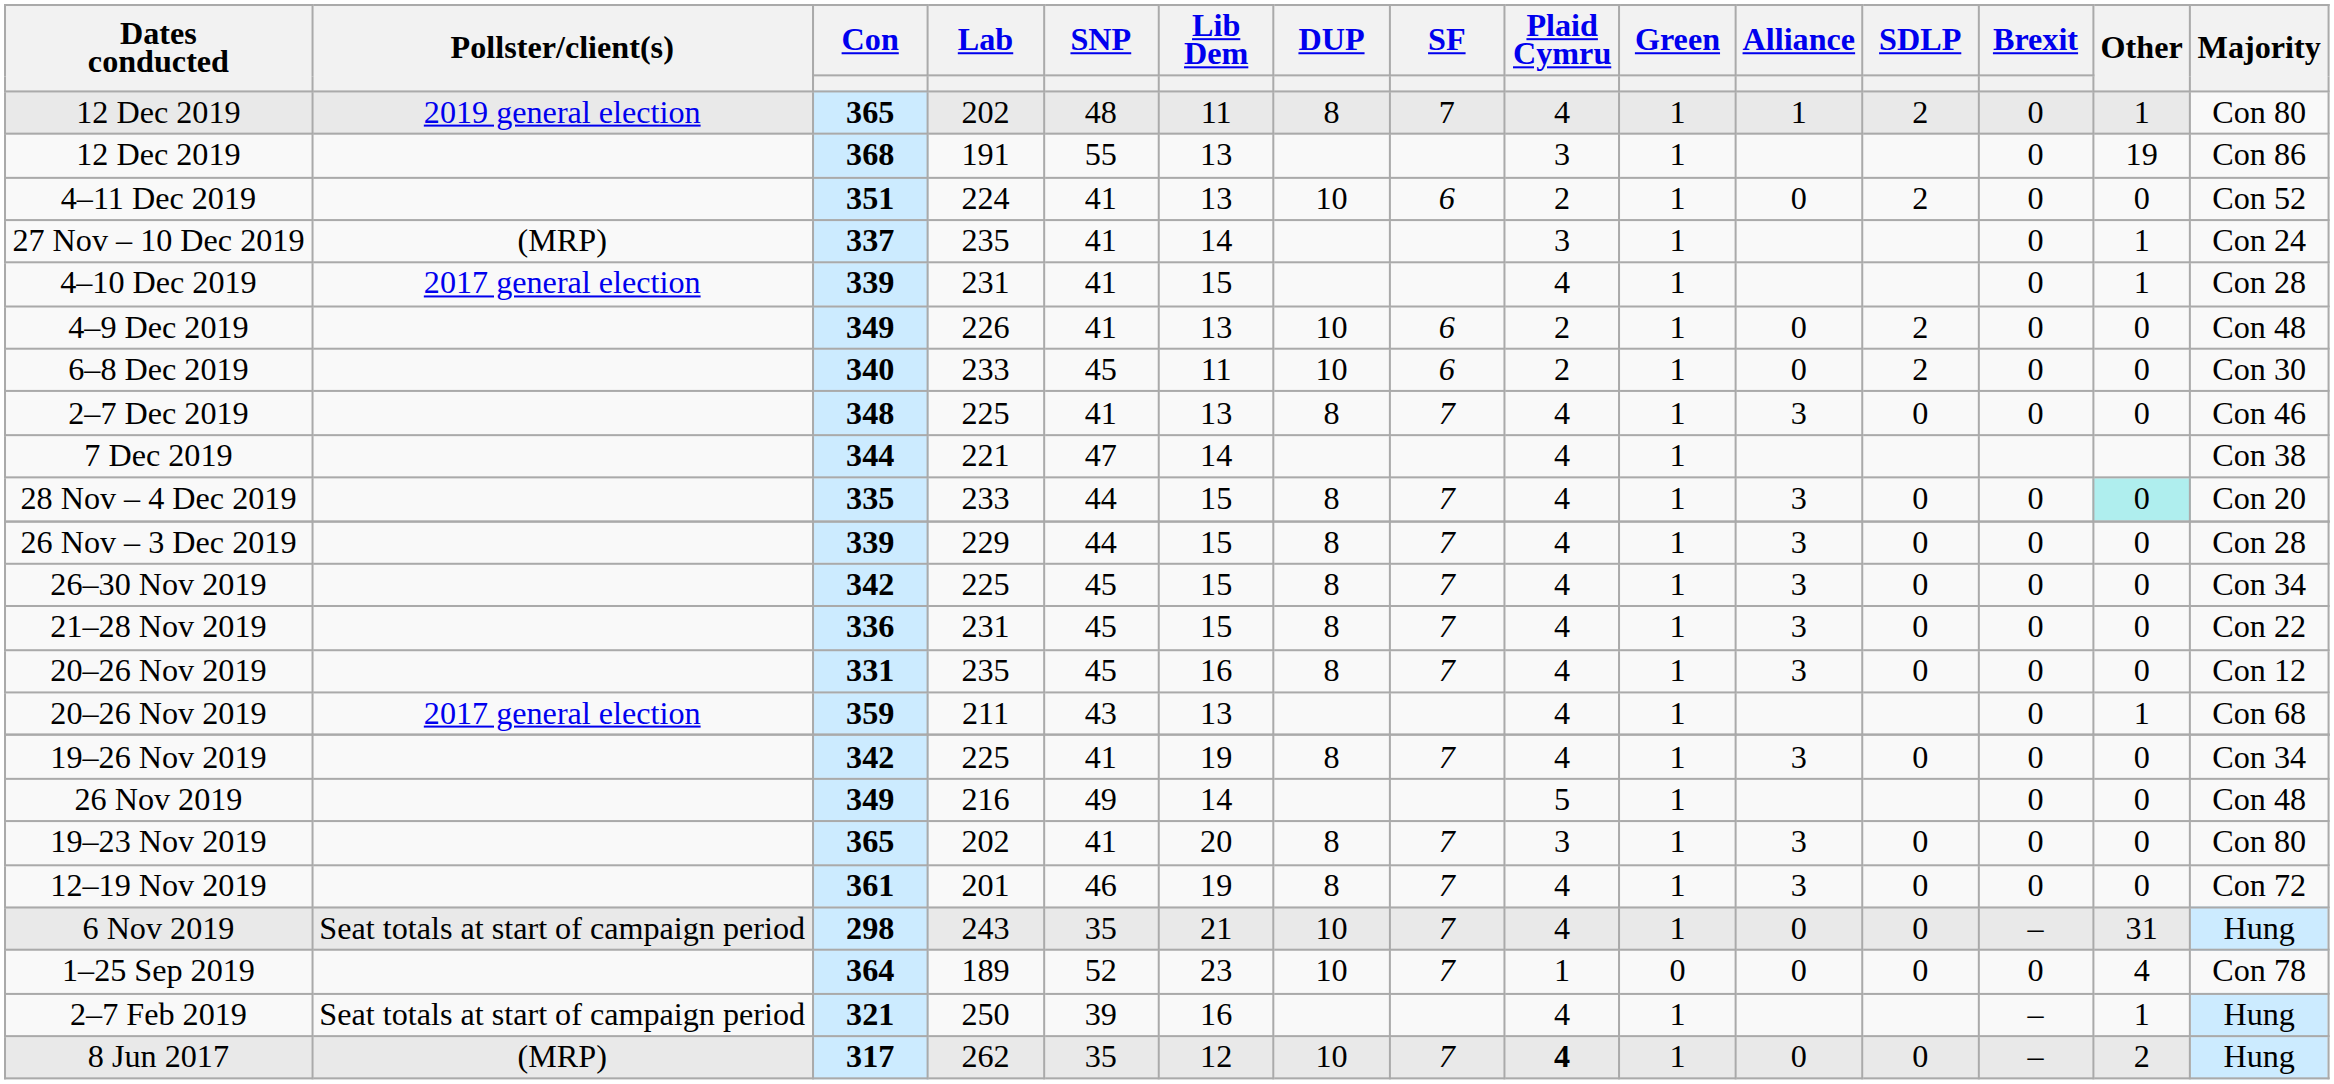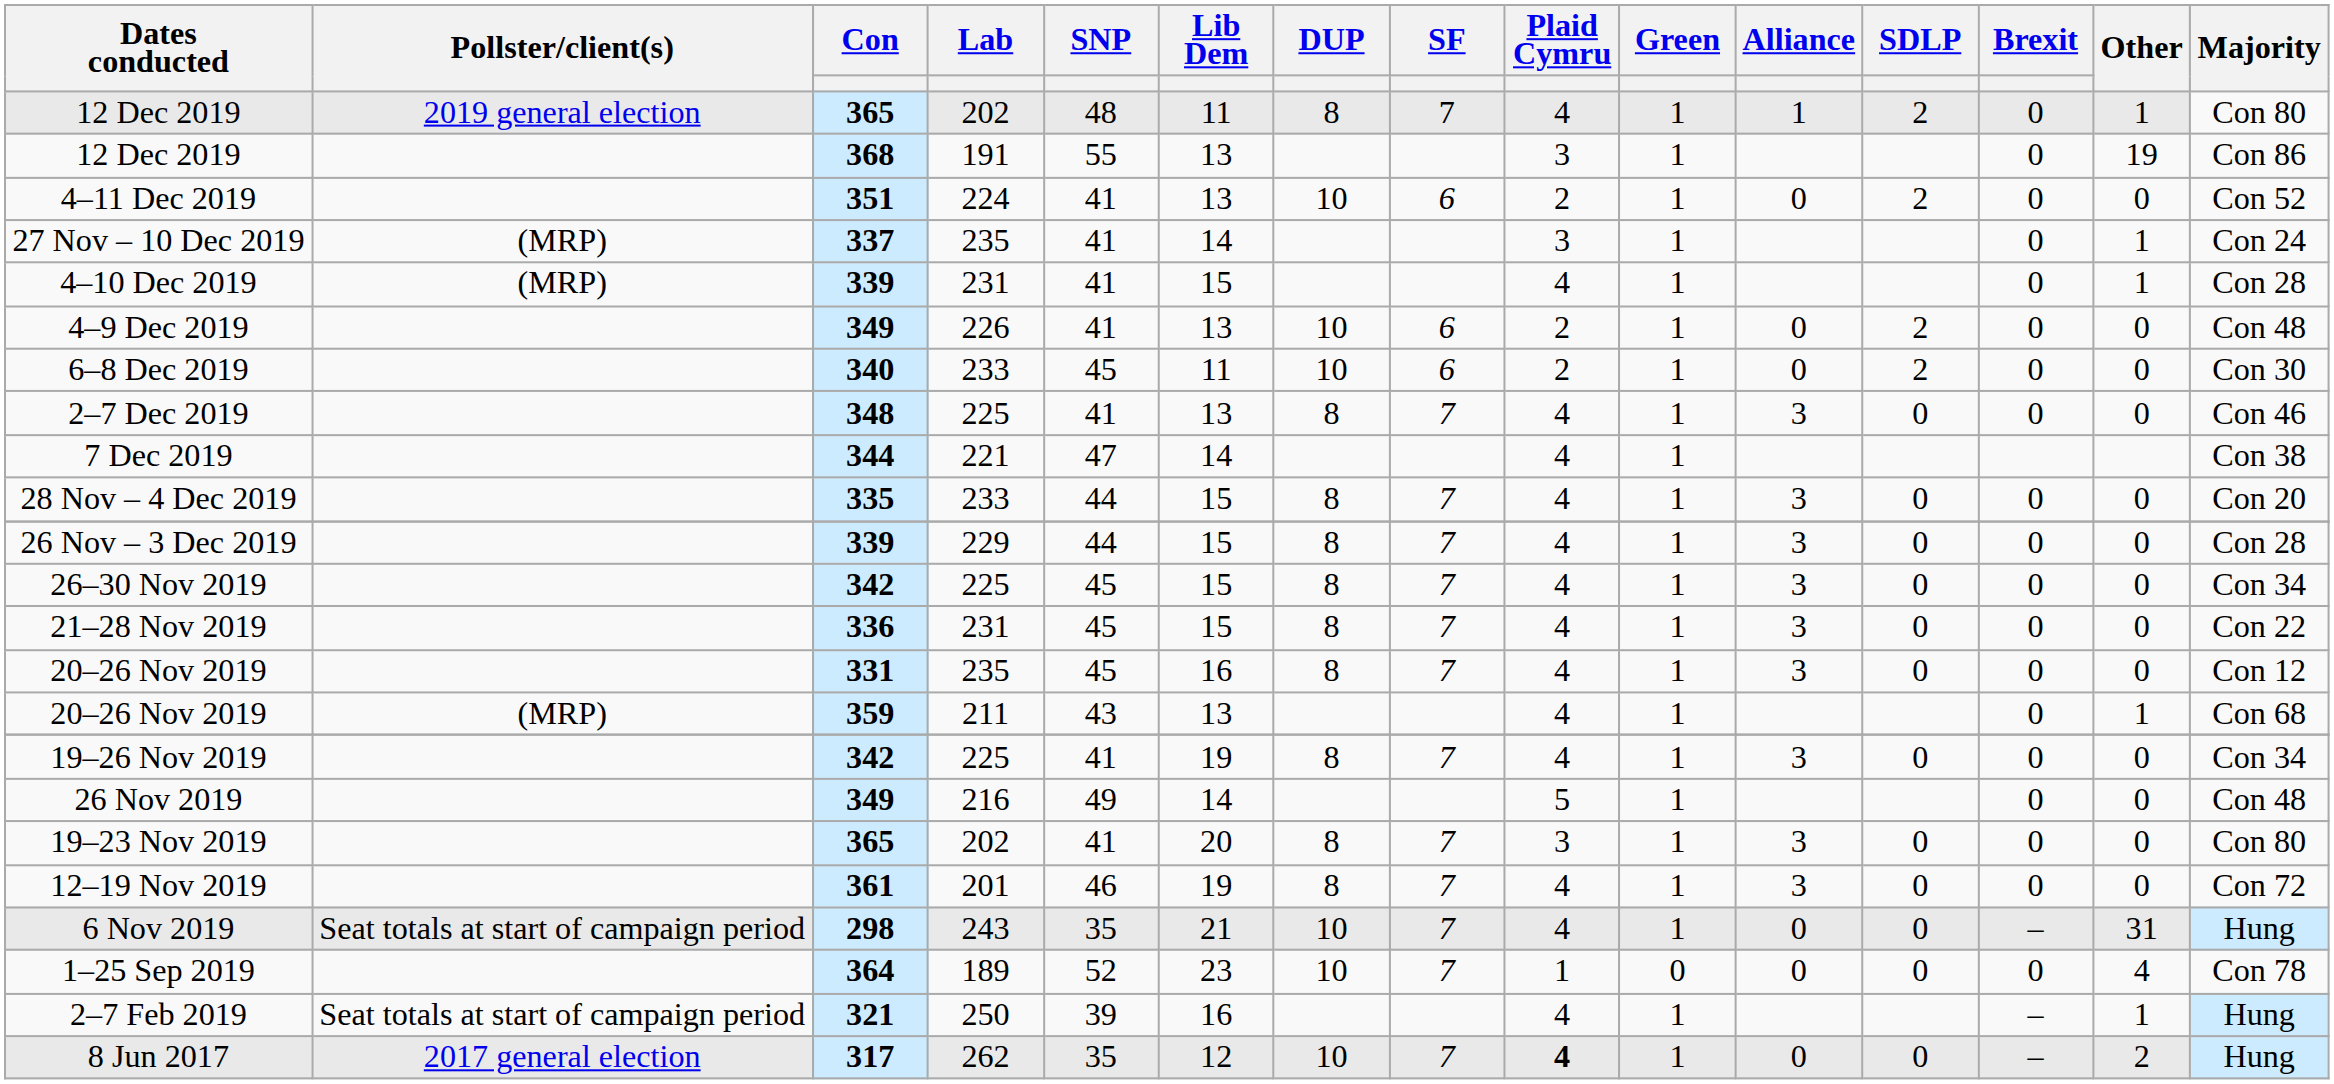(562, 283) 2017 general election -> (562, 283) (MRP)
(2142, 498) paleturquoise background -> (2142, 498) no background
(562, 713) 2017 general election -> (562, 713) (MRP)
(562, 1057) (MRP) -> (562, 1057) 2017 general election
